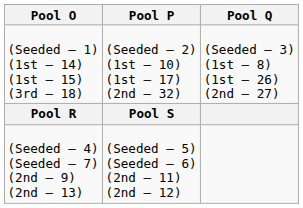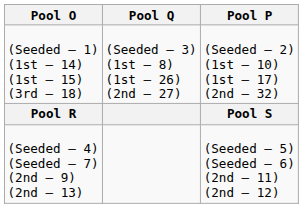columns swapped: (152, 15) <-> (250, 15)
